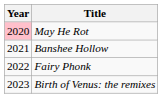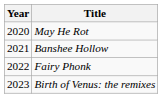(18, 31) pink background -> (18, 31) no background
